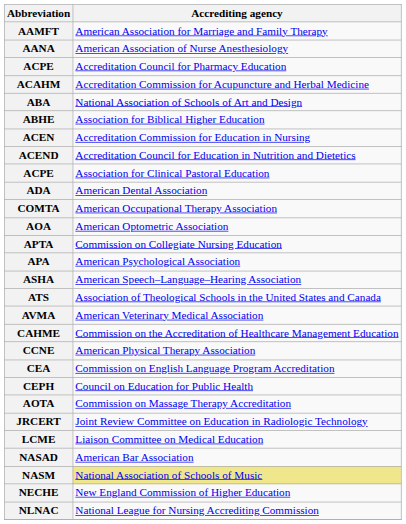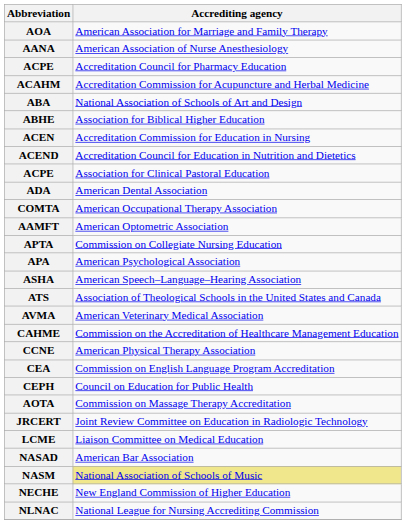(39, 31) AAMFT -> (39, 31) AOA
(39, 226) AOA -> (39, 226) AAMFT
